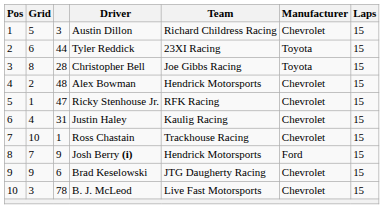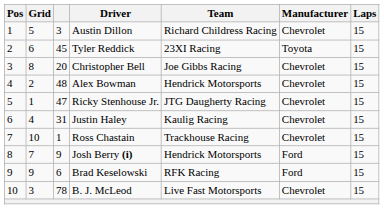(62, 48) 44 -> (62, 48) 45
(62, 66) 28 -> (62, 66) 20
(297, 66) Toyota -> (303, 66) Chevrolet
(192, 101) RFK Racing -> (215, 101) JTG Daugherty Racing
(215, 172) JTG Daugherty Racing -> (192, 172) RFK Racing
(303, 172) Chevrolet -> (292, 172) Ford
